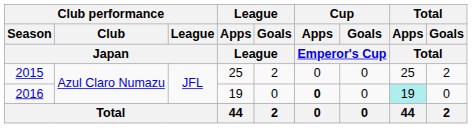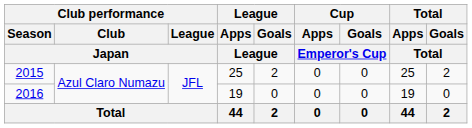(317, 93) bold -> (317, 93) normal
(408, 93) paleturquoise background -> (408, 93) no background
